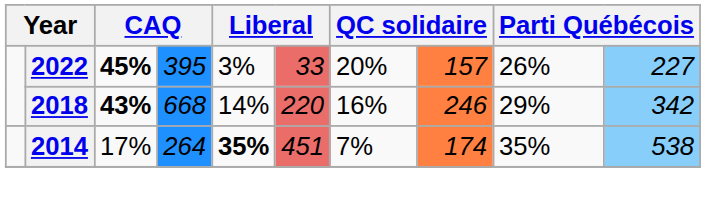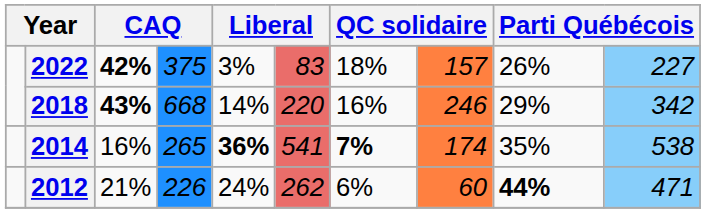(126, 66) 45% -> (126, 66) 42%
(185, 66) 395 -> (185, 66) 375
(310, 66) 33 -> (310, 66) 83
(362, 66) 20% -> (362, 66) 18%
(126, 147) 17% -> (126, 147) 16%
(185, 147) 264 -> (185, 147) 265
(244, 147) 35% -> (244, 147) 36%
(303, 147) 451 -> (303, 147) 541
(355, 147) normal -> (355, 147) bold
+ row: (59, 188)
